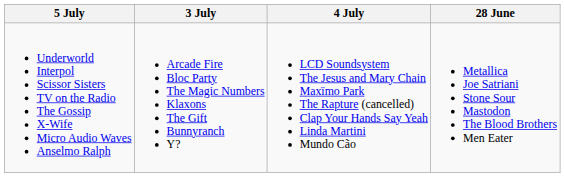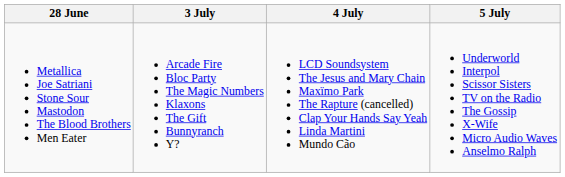columns swapped: (495, 13) <-> (69, 13)
